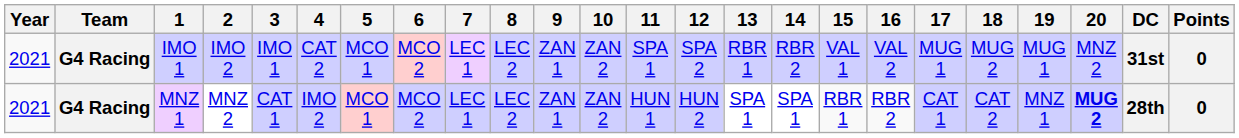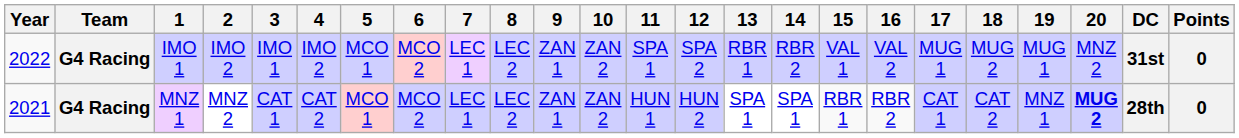(30, 58) 2021 -> (30, 58) 2022
(319, 58) CAT 2 -> (319, 58) IMO 2
(319, 108) IMO 2 -> (319, 108) CAT 2
